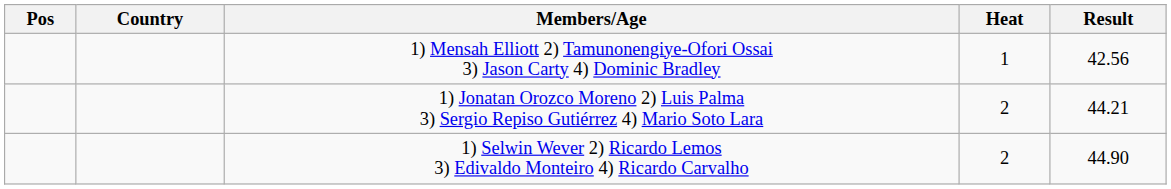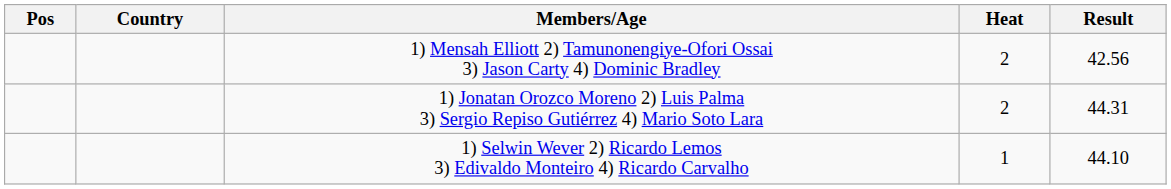(1005, 58) 1 -> (1005, 58) 2
(1108, 108) 44.21 -> (1108, 108) 44.31
(1005, 158) 2 -> (1005, 158) 1
(1108, 158) 44.90 -> (1108, 158) 44.10
